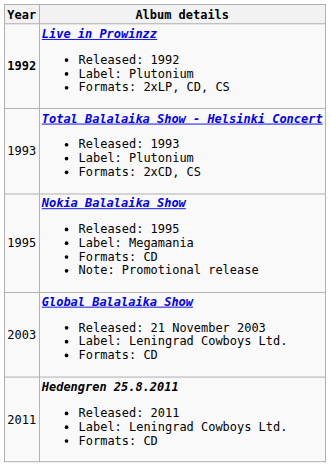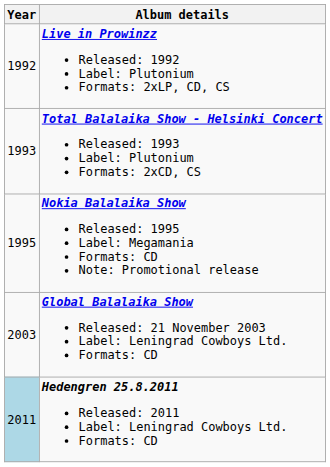(22, 66) bold -> (22, 66) normal
(22, 419) no background -> (22, 419) lightblue background
